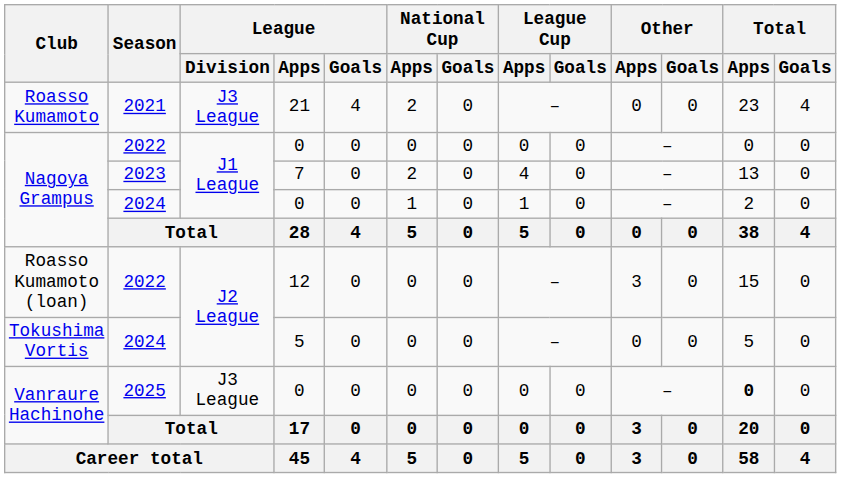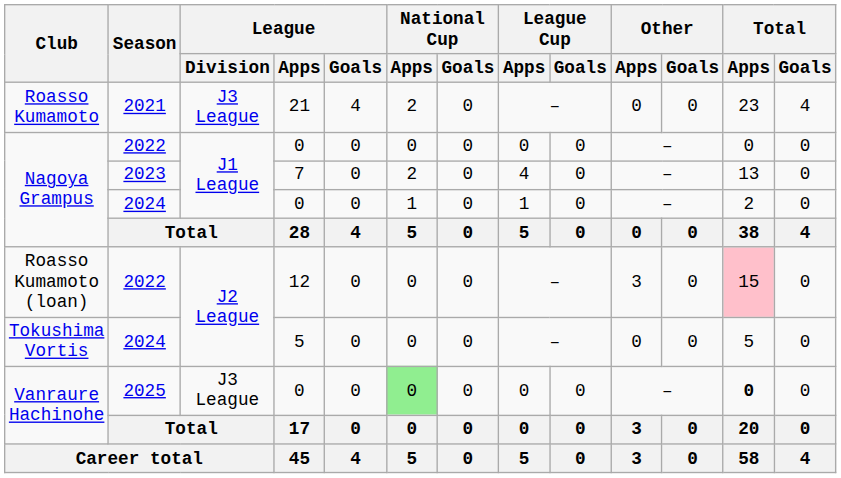(749, 282) no background -> (749, 282) pink background
(412, 391) no background -> (412, 391) lightgreen background
